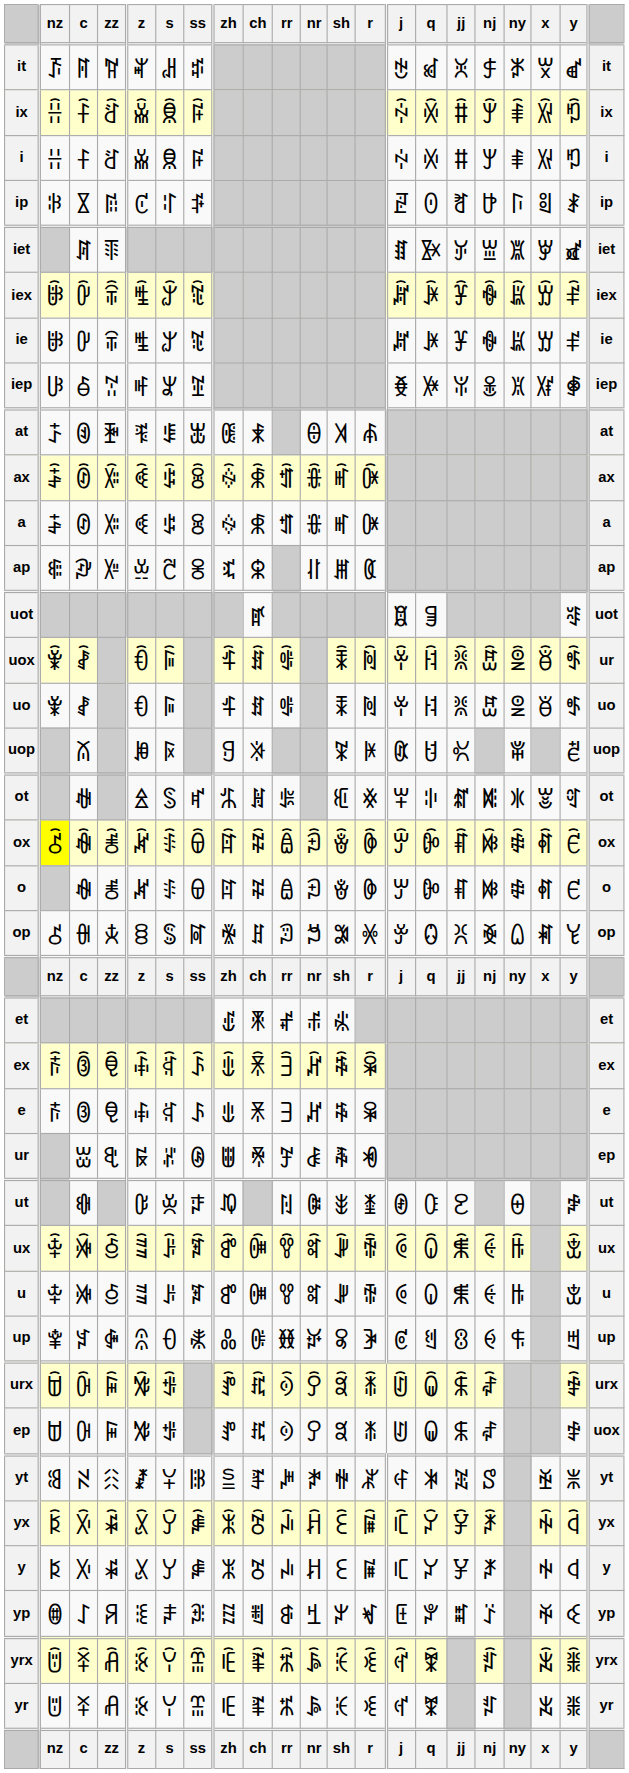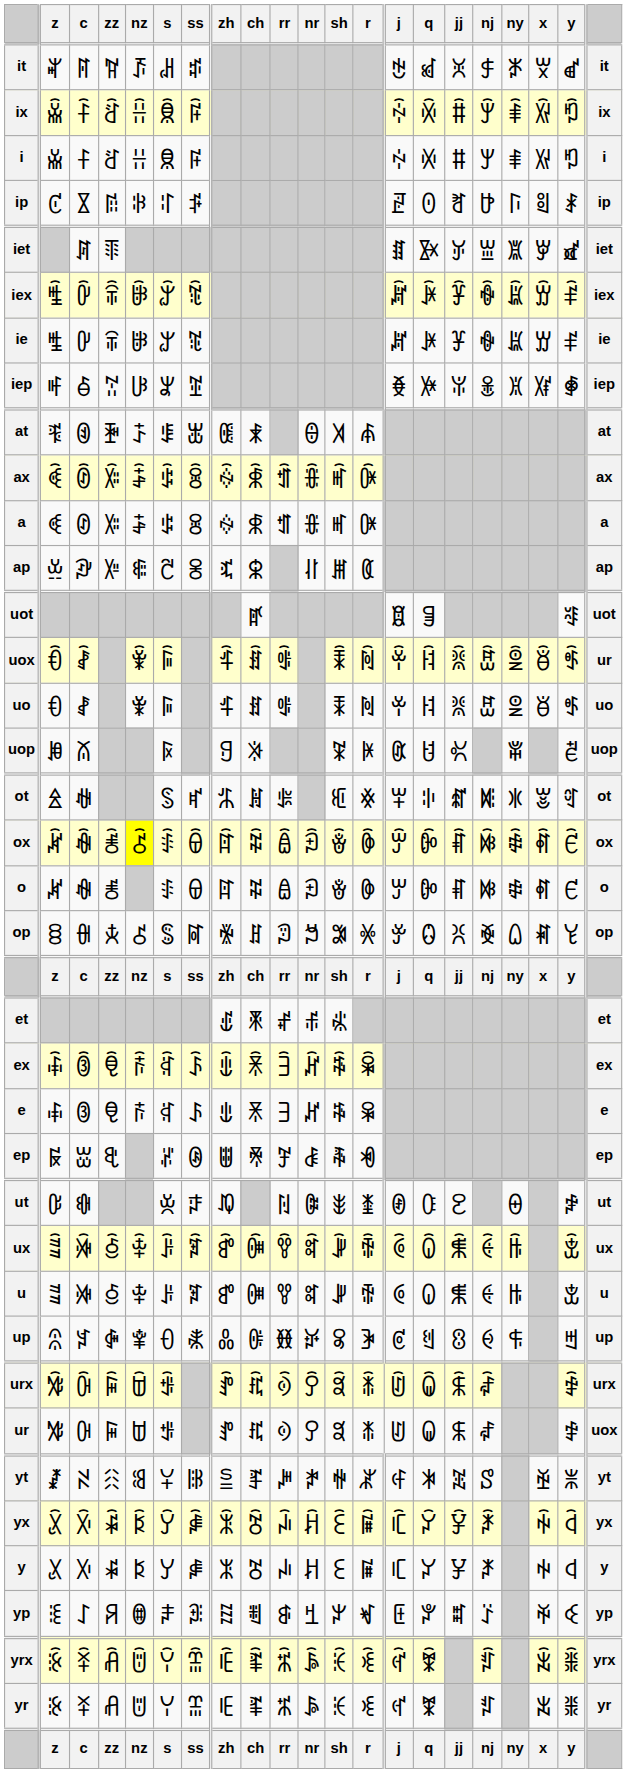columns swapped: (141, 23) <-> (55, 23)
(22, 1155) ur -> (22, 1155) ep
(22, 1430) ep -> (22, 1430) ur
